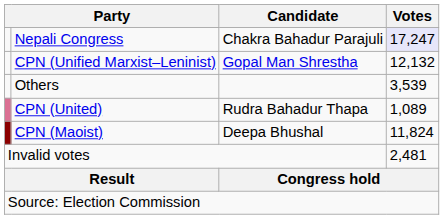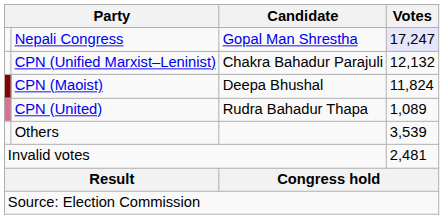(303, 39) Chakra Bahadur Parajuli -> (290, 39) Gopal Man Shrestha
(290, 62) Gopal Man Shrestha -> (303, 62) Chakra Bahadur Parajuli
rows swapped: (59, 132) <-> (37, 86)
